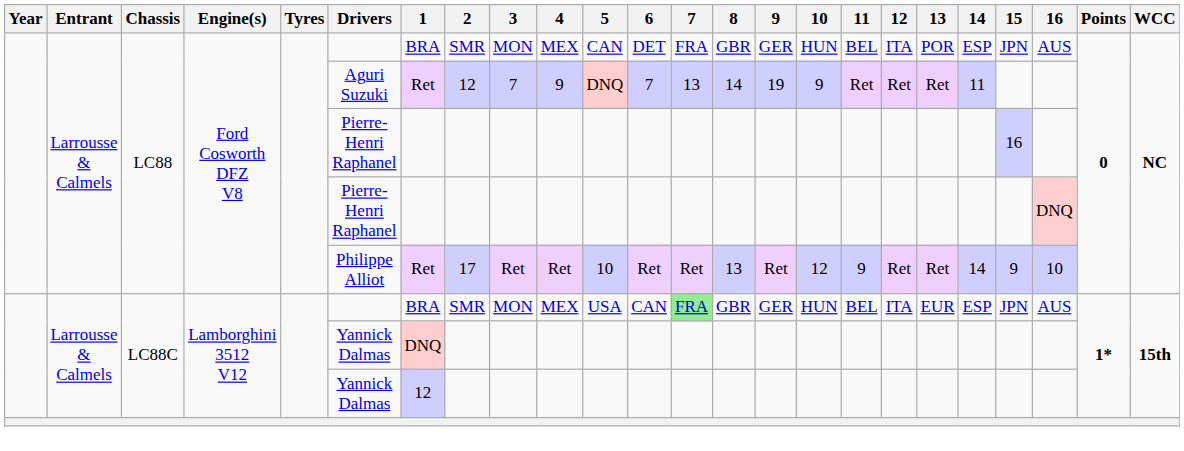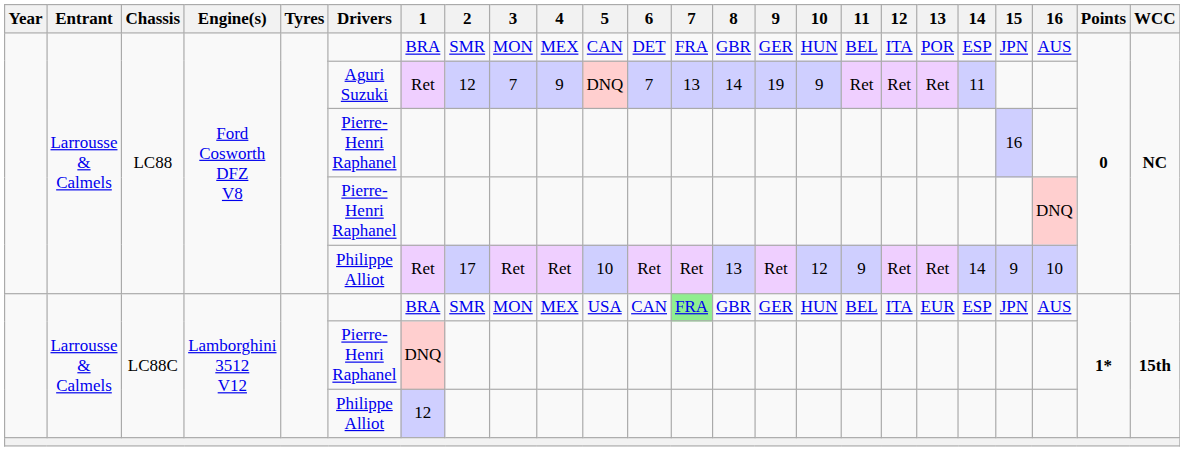(364, 345) Yannick Dalmas -> (364, 355) Pierre-Henri Raphanel
(364, 393) Yannick Dalmas -> (364, 413) Philippe Alliot
